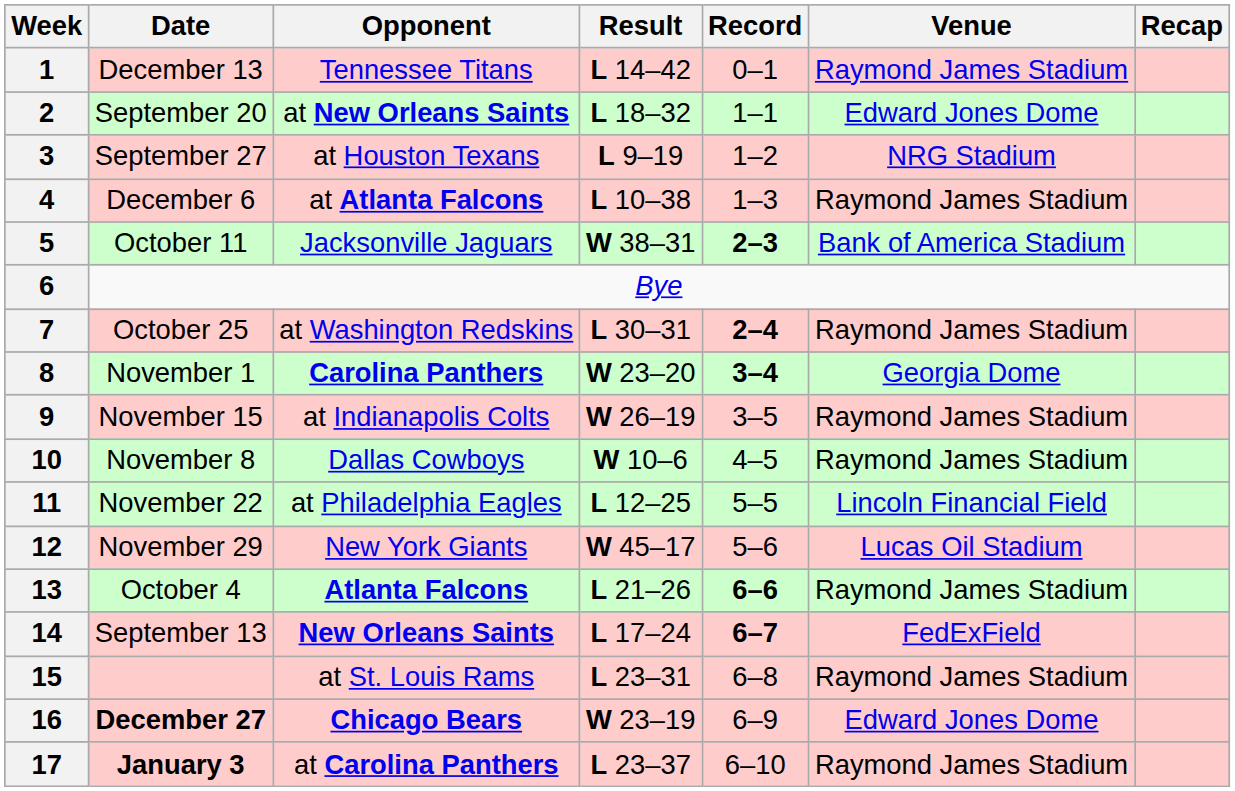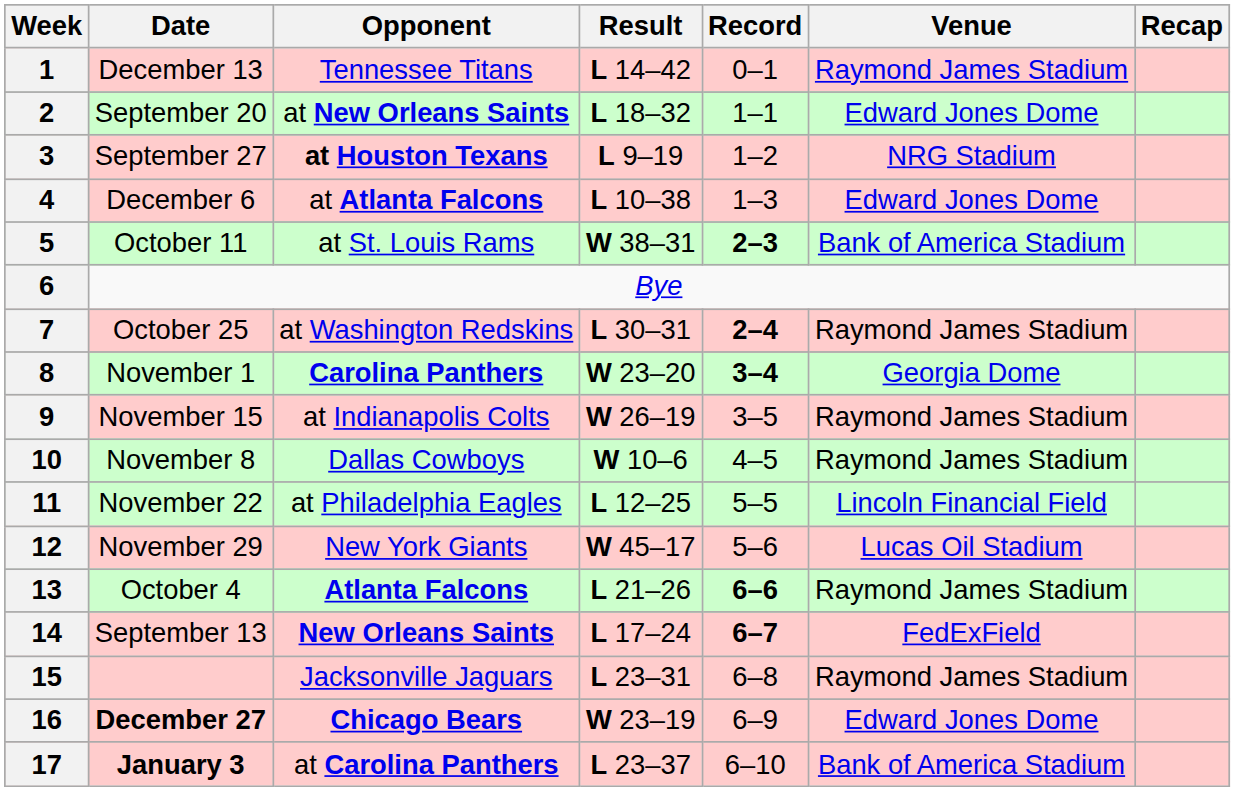(426, 156) normal -> (426, 156) bold
(972, 199) Raymond James Stadium -> (972, 199) Edward Jones Dome
(426, 243) Jacksonville Jaguars -> (426, 243) at St. Louis Rams
(426, 677) at St. Louis Rams -> (426, 677) Jacksonville Jaguars
(972, 763) Raymond James Stadium -> (972, 763) Bank of America Stadium
